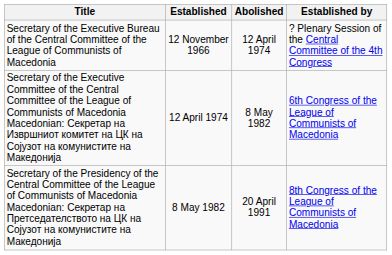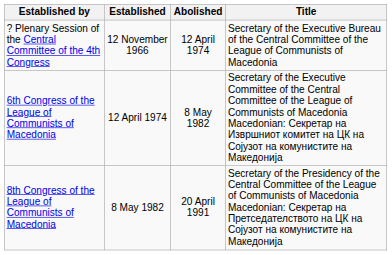columns swapped: (85, 12) <-> (337, 12)
